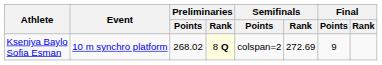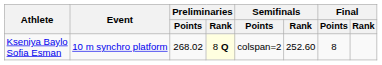(301, 47) 272.69 -> (301, 47) 252.60
(334, 47) 9 -> (334, 47) 8
